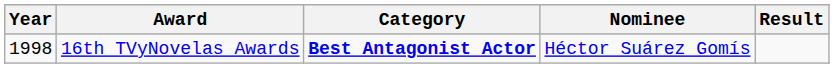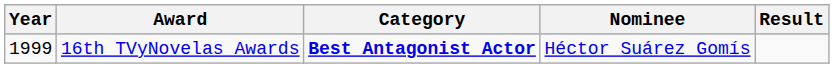(31, 49) 1998 -> (31, 49) 1999
